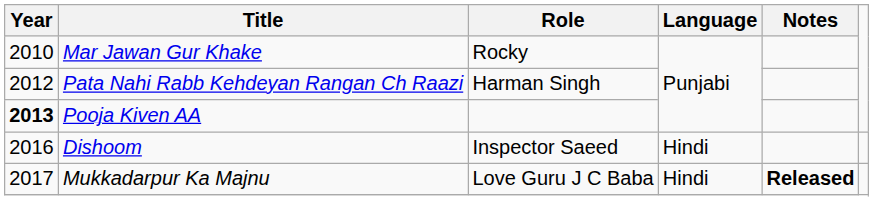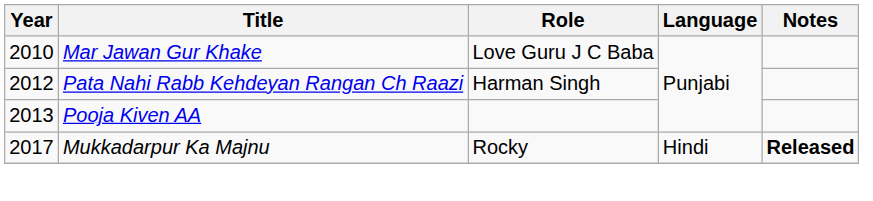(500, 52) Rocky -> (563, 52) Love Guru J C Baba
(31, 115) bold -> (31, 115) normal
- row: (102, 147)
(563, 178) Love Guru J C Baba -> (500, 147) Rocky
